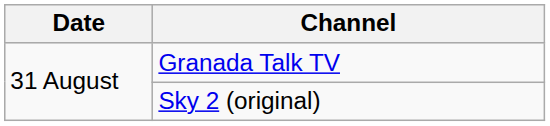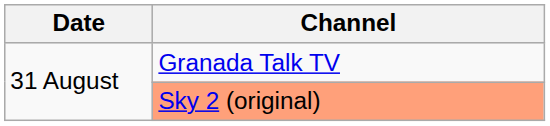(239, 100) no background -> (239, 100) lightsalmon background
